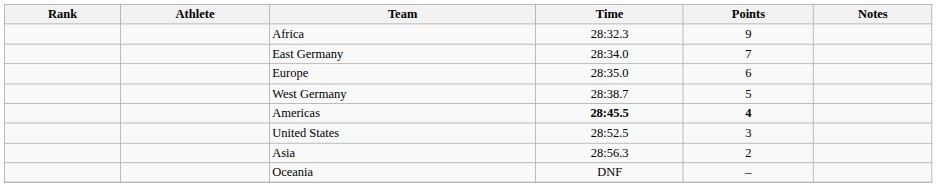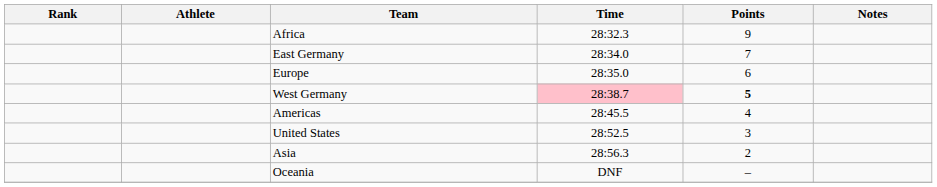(610, 93) no background -> (610, 93) pink background
(748, 93) normal -> (748, 93) bold
(610, 113) bold -> (610, 113) normal
(748, 113) bold -> (748, 113) normal
